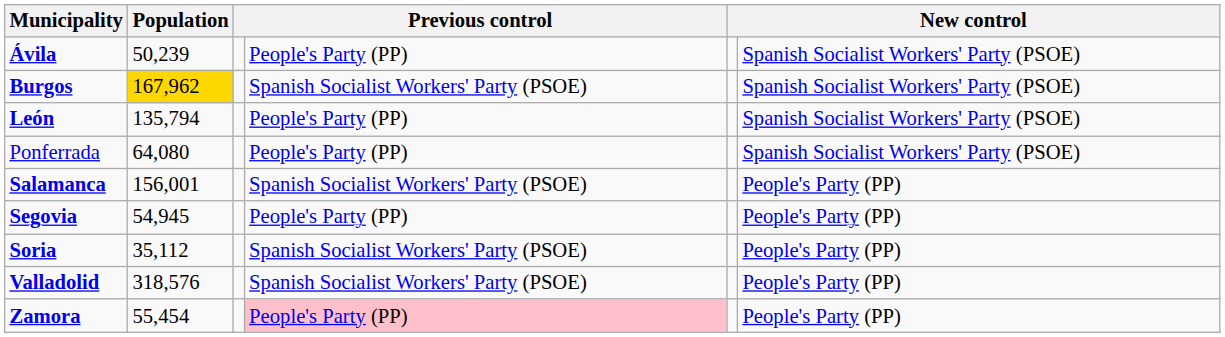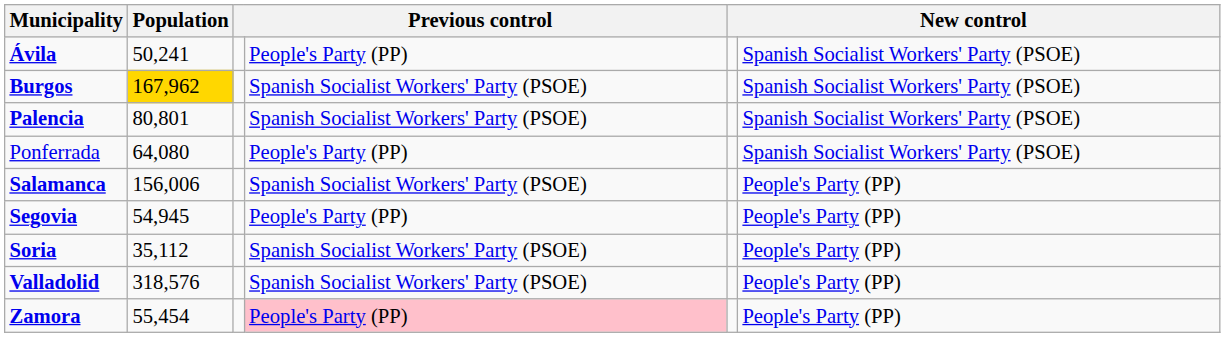(161, 53) 50,239 -> (161, 53) 50,241
- row: (32, 119)
+ row: (47, 119)
(166, 184) 156,001 -> (166, 184) 156,006
